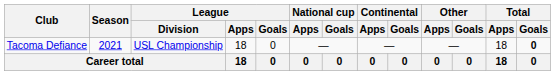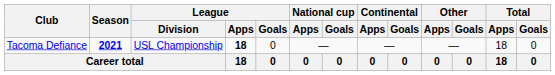(110, 45) normal -> (110, 45) bold
(241, 45) normal -> (241, 45) bold
(534, 45) bold -> (534, 45) normal
